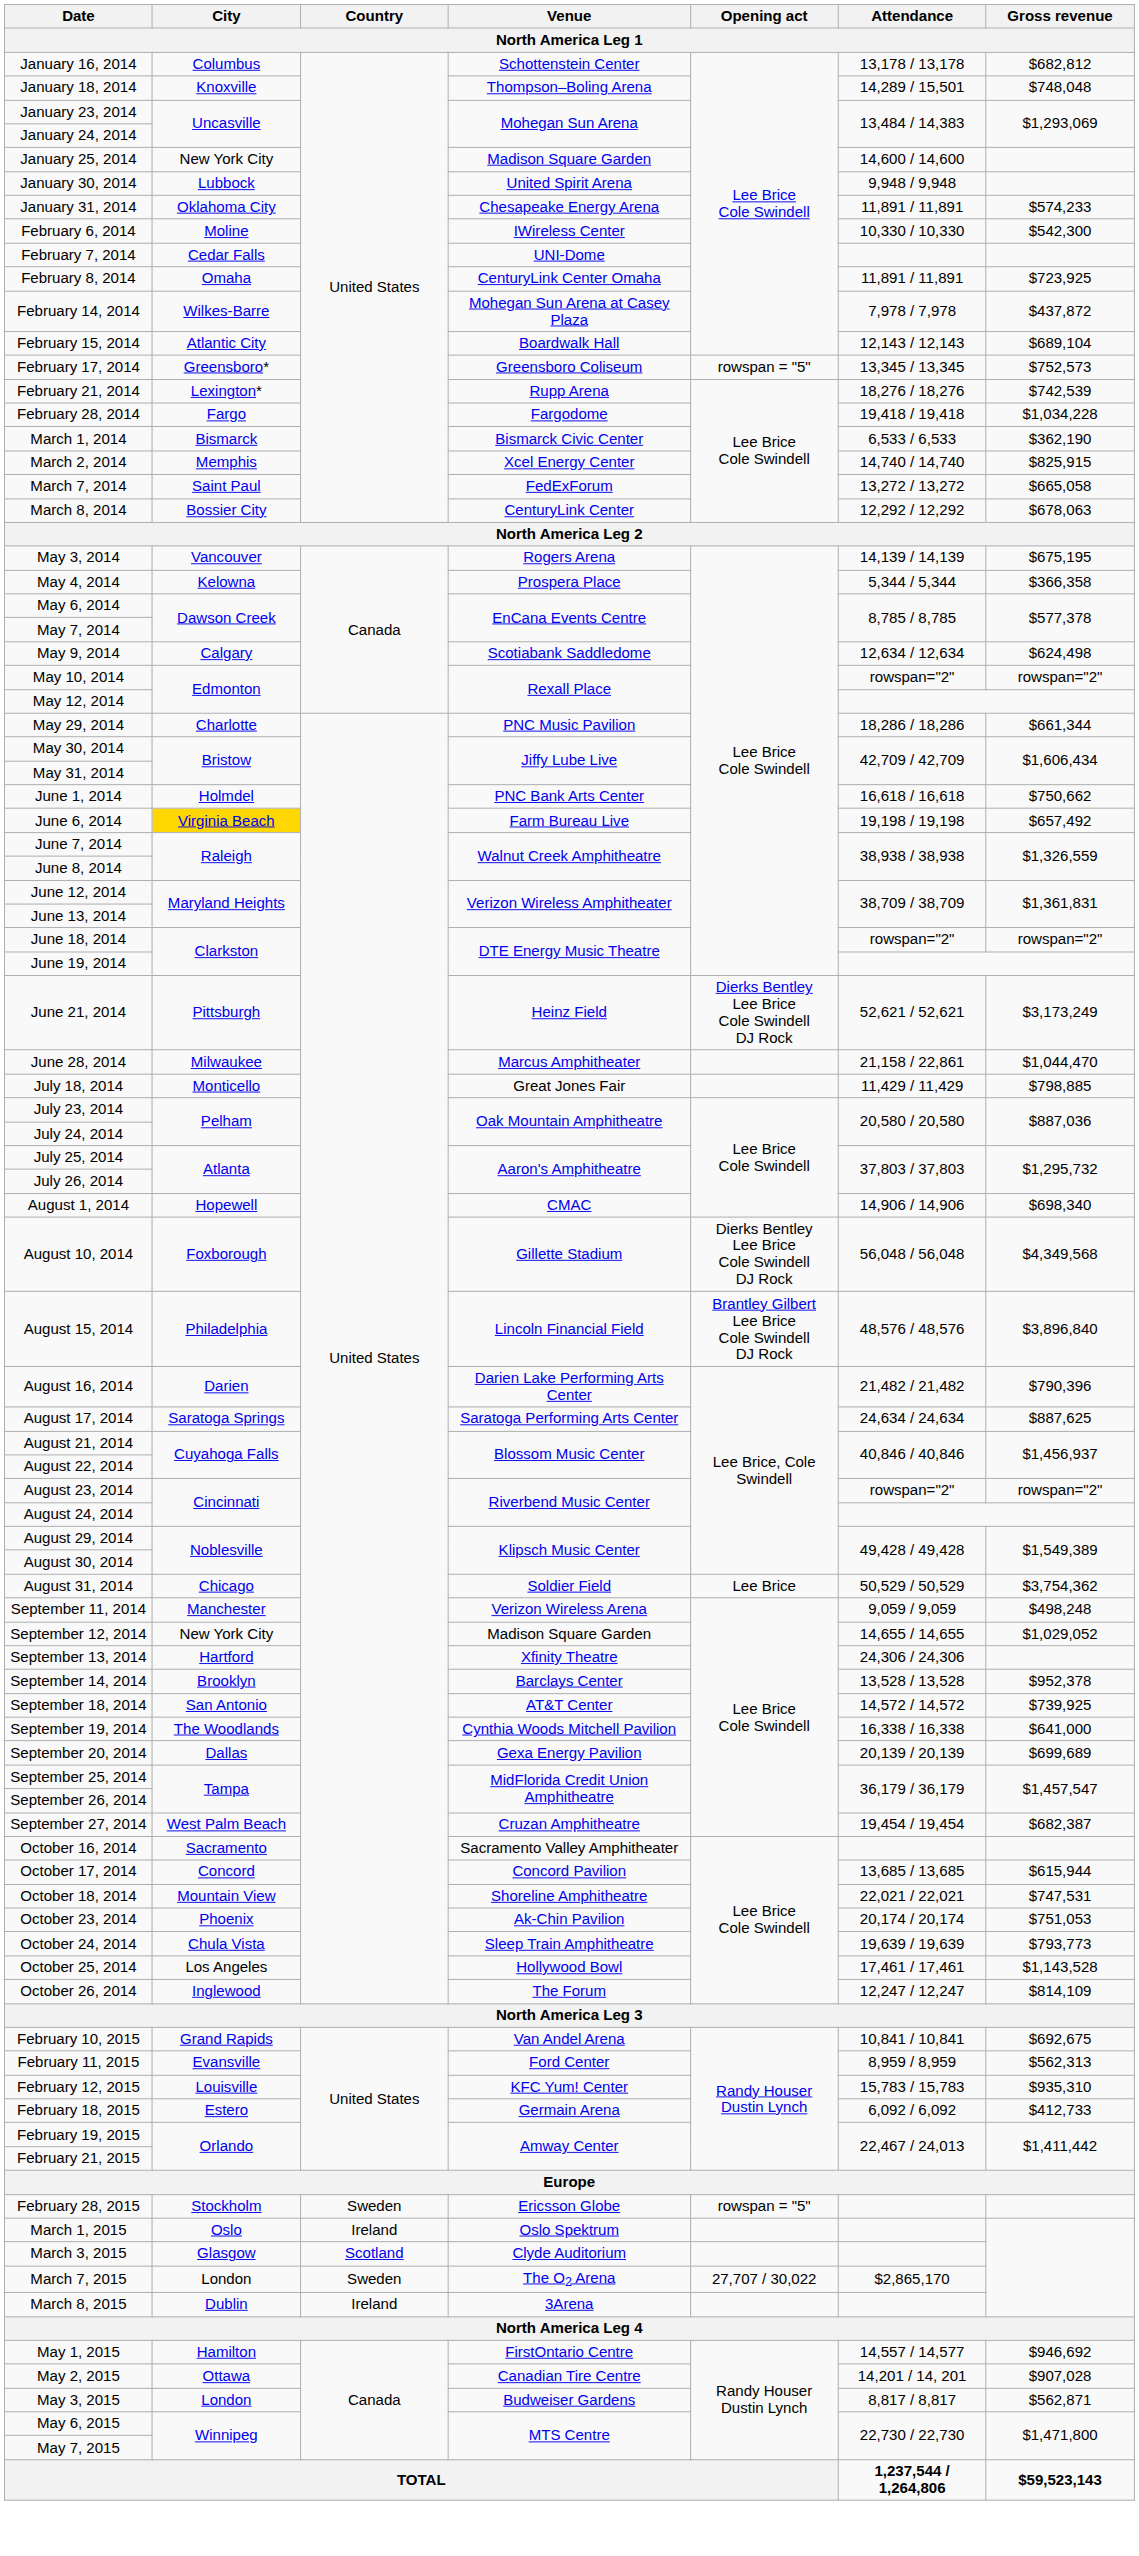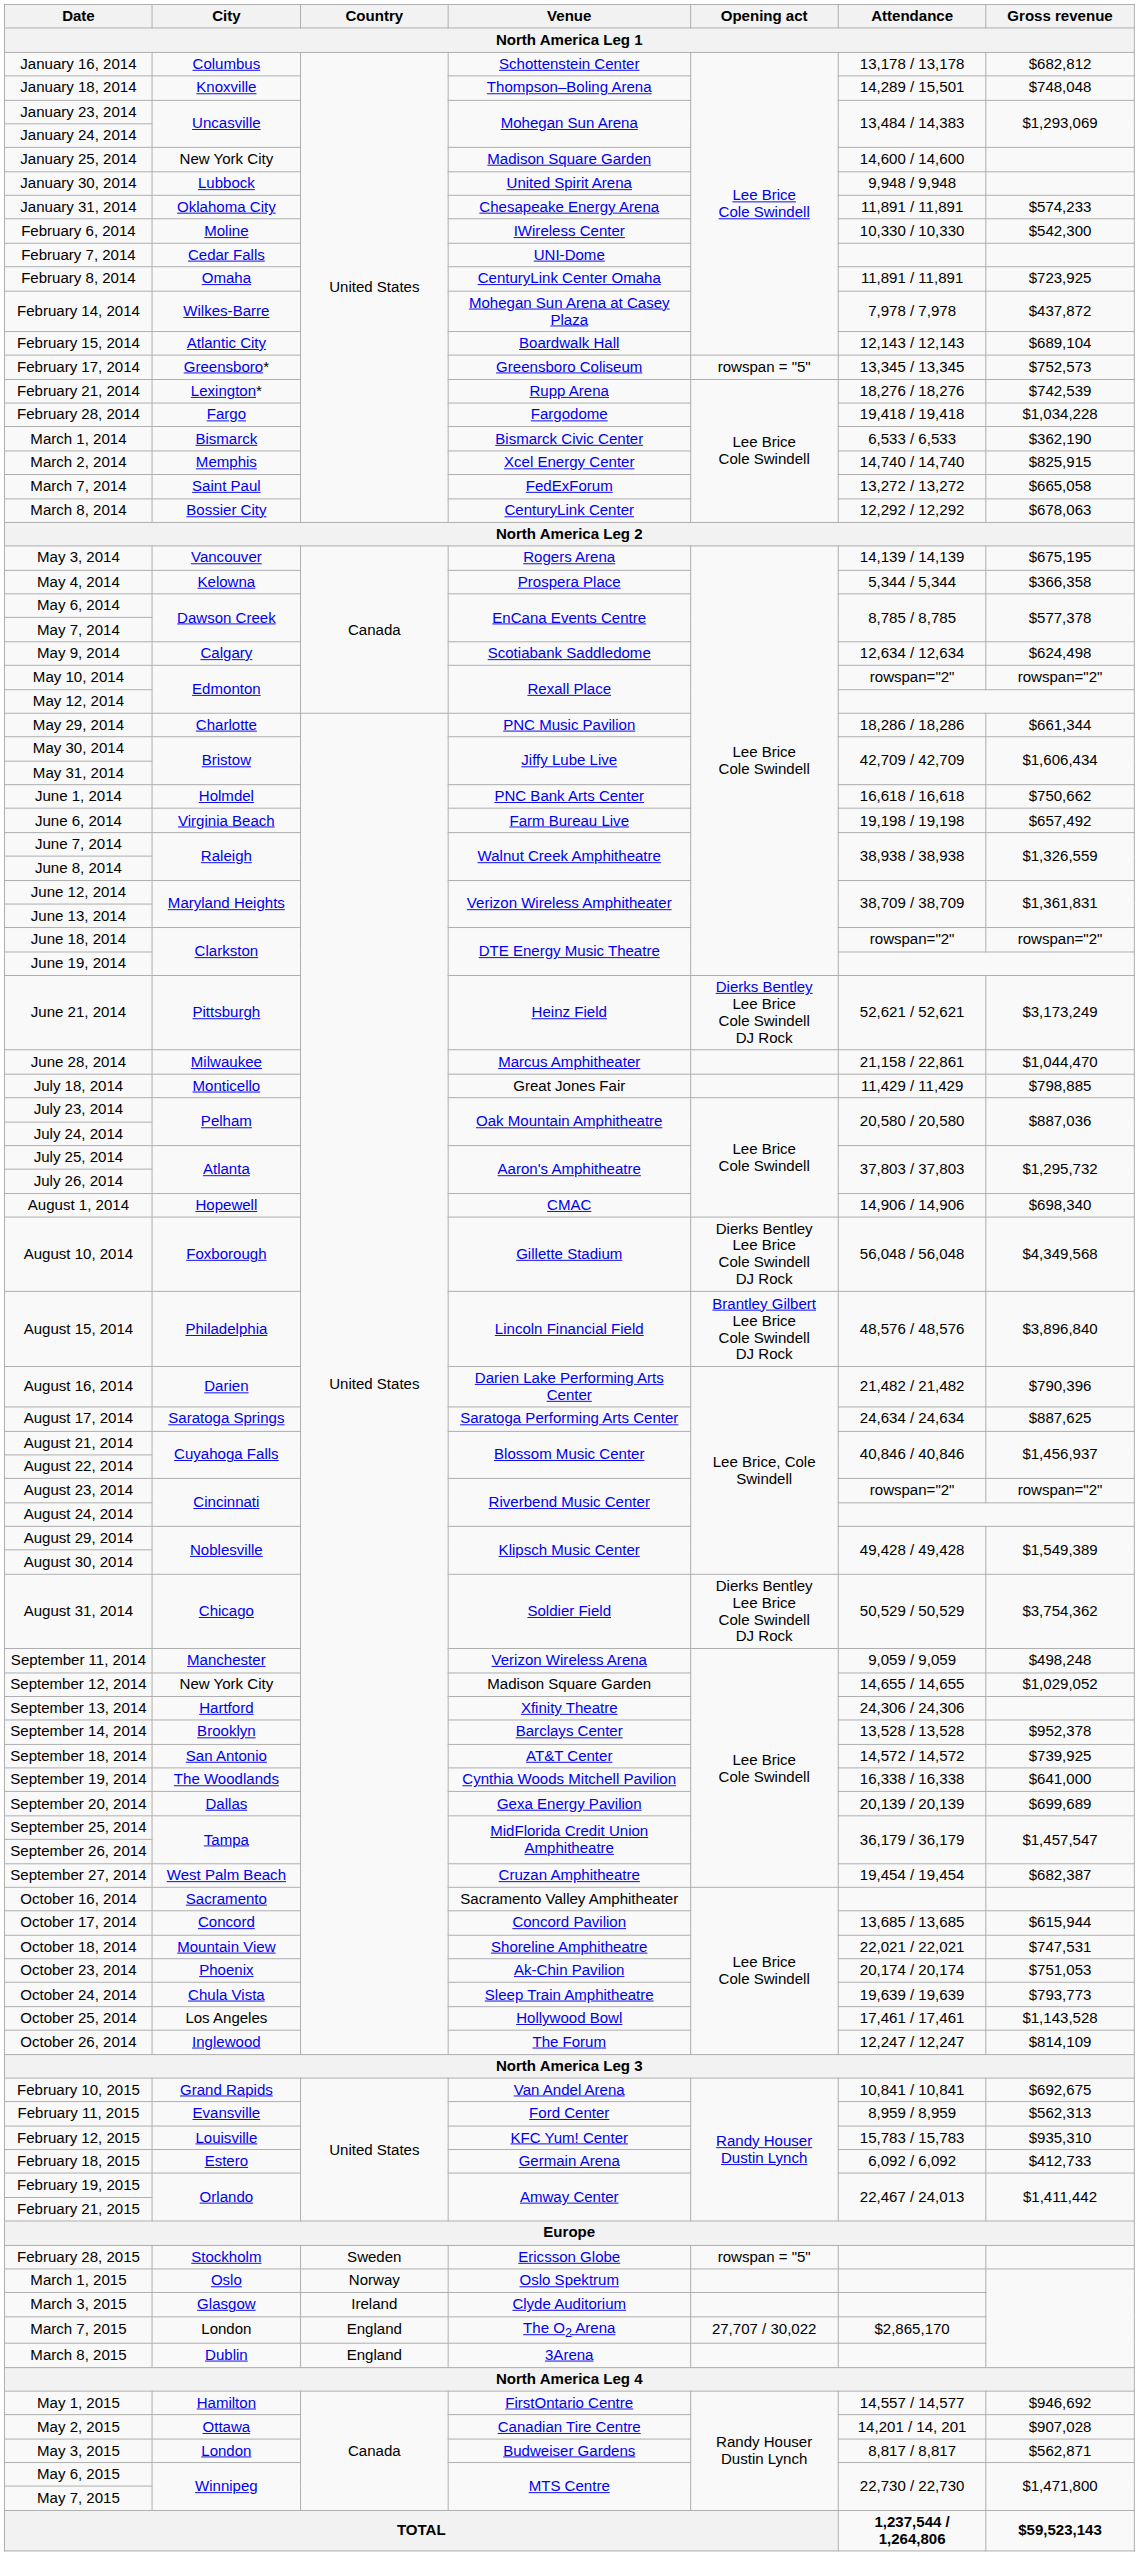(226, 820) gold background -> (226, 820) no background
(764, 1585) Lee Brice -> (764, 1611) Dierks Bentley Lee Brice Cole Swindell DJ Rock
(374, 2230) Ireland -> (374, 2280) Norway
(374, 2253) Scotland -> (374, 2304) Ireland
(374, 2279) Sweden -> (374, 2329) England
(374, 2304) Ireland -> (374, 2355) England
